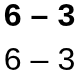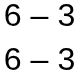(40, 15) bold -> (40, 15) normal
